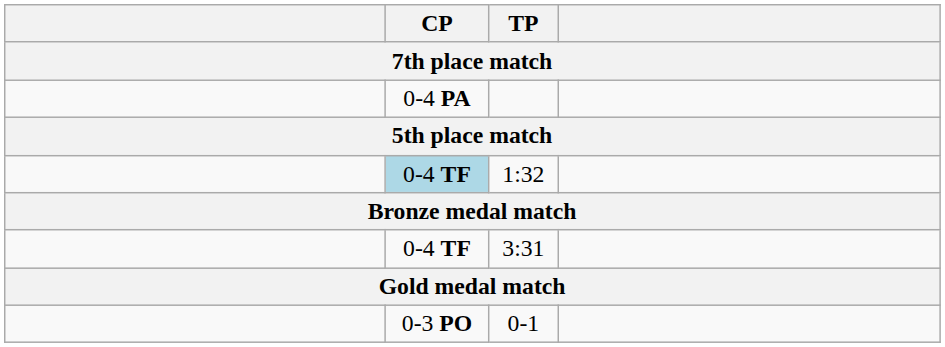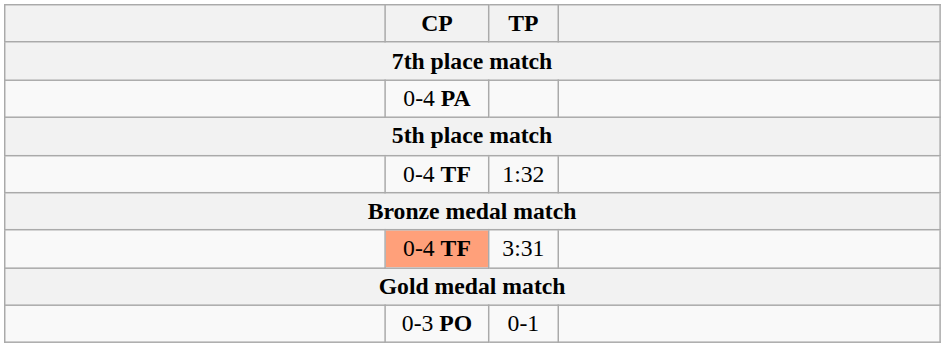(437, 173) lightblue background -> (437, 173) no background
(437, 248) no background -> (437, 248) lightsalmon background
